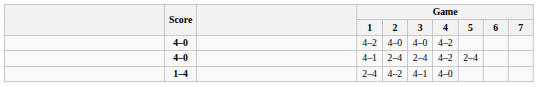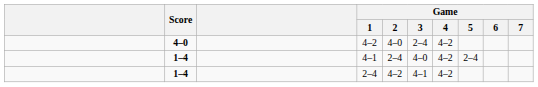(420, 43) 4–0 -> (420, 43) 2–4
(181, 58) 4–0 -> (181, 58) 1–4
(420, 58) 2–4 -> (420, 58) 4–0
(445, 74) 4–0 -> (445, 74) 4–2
